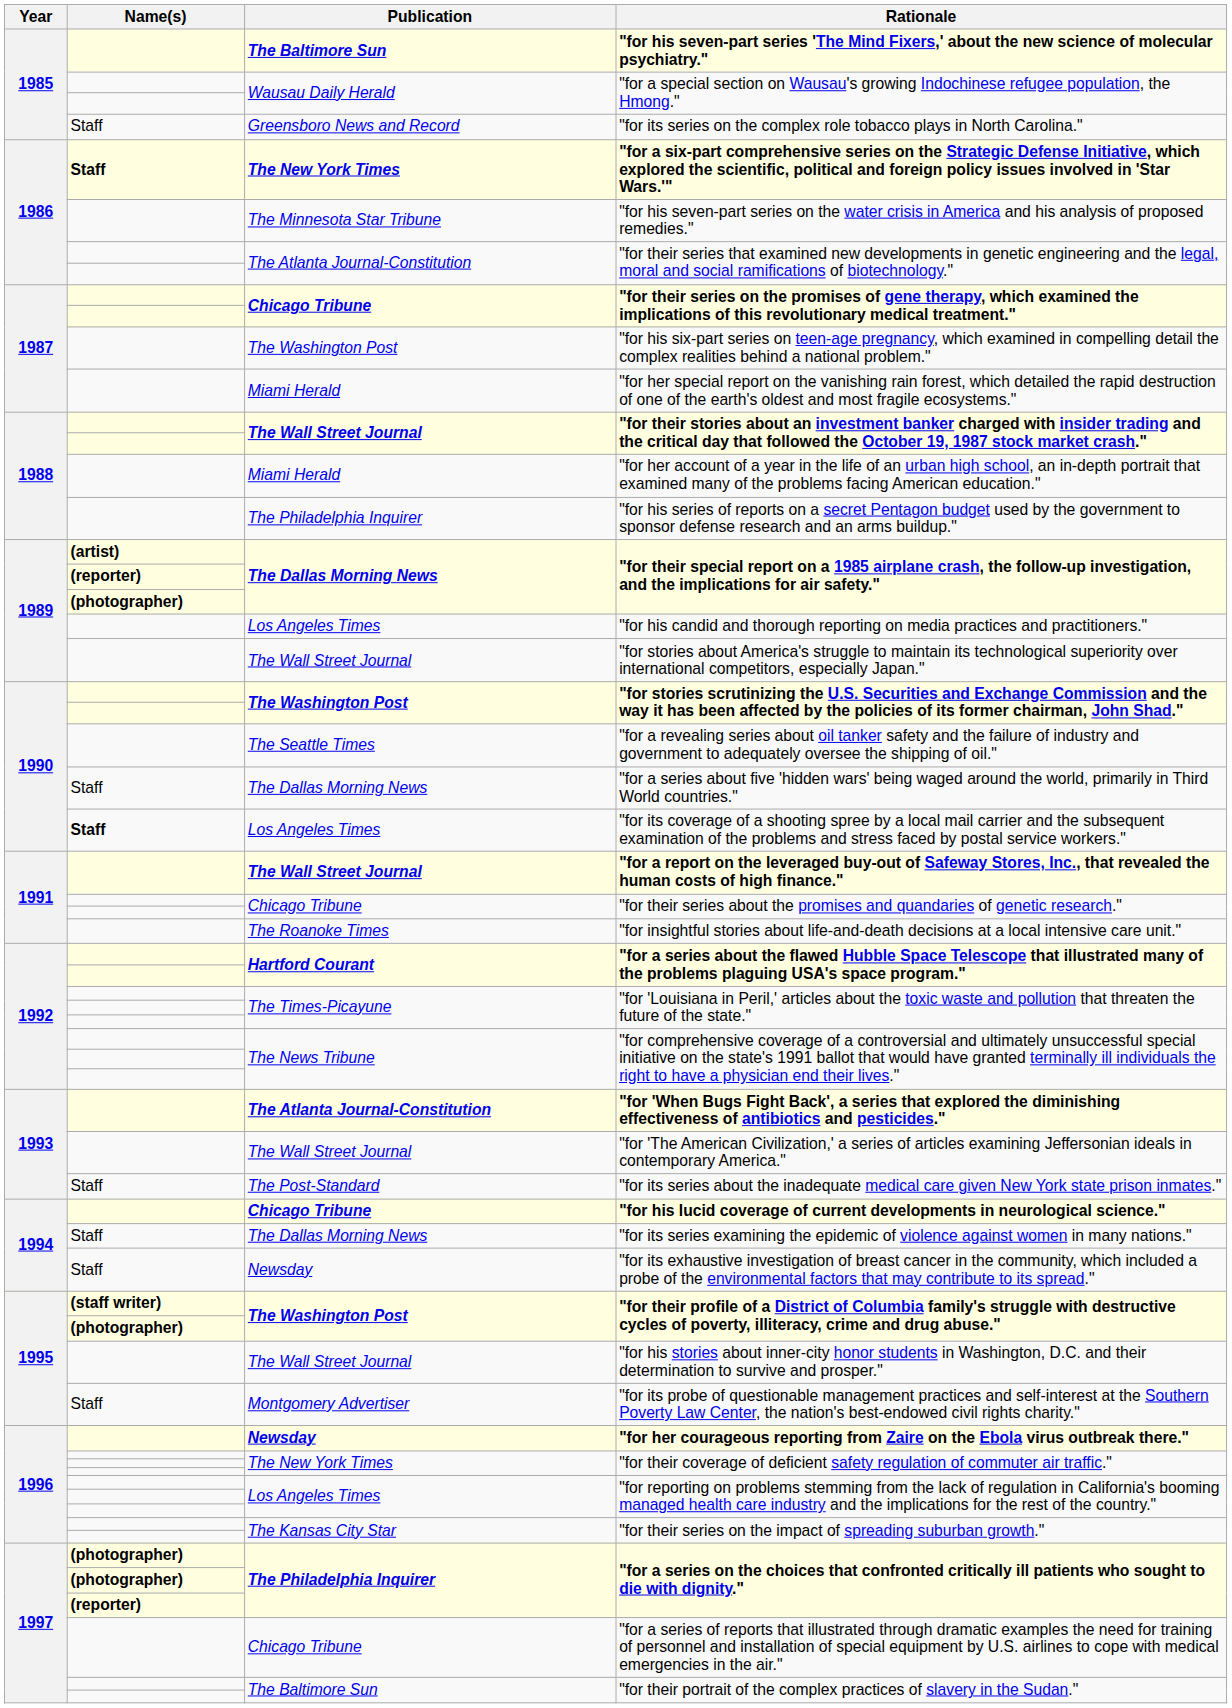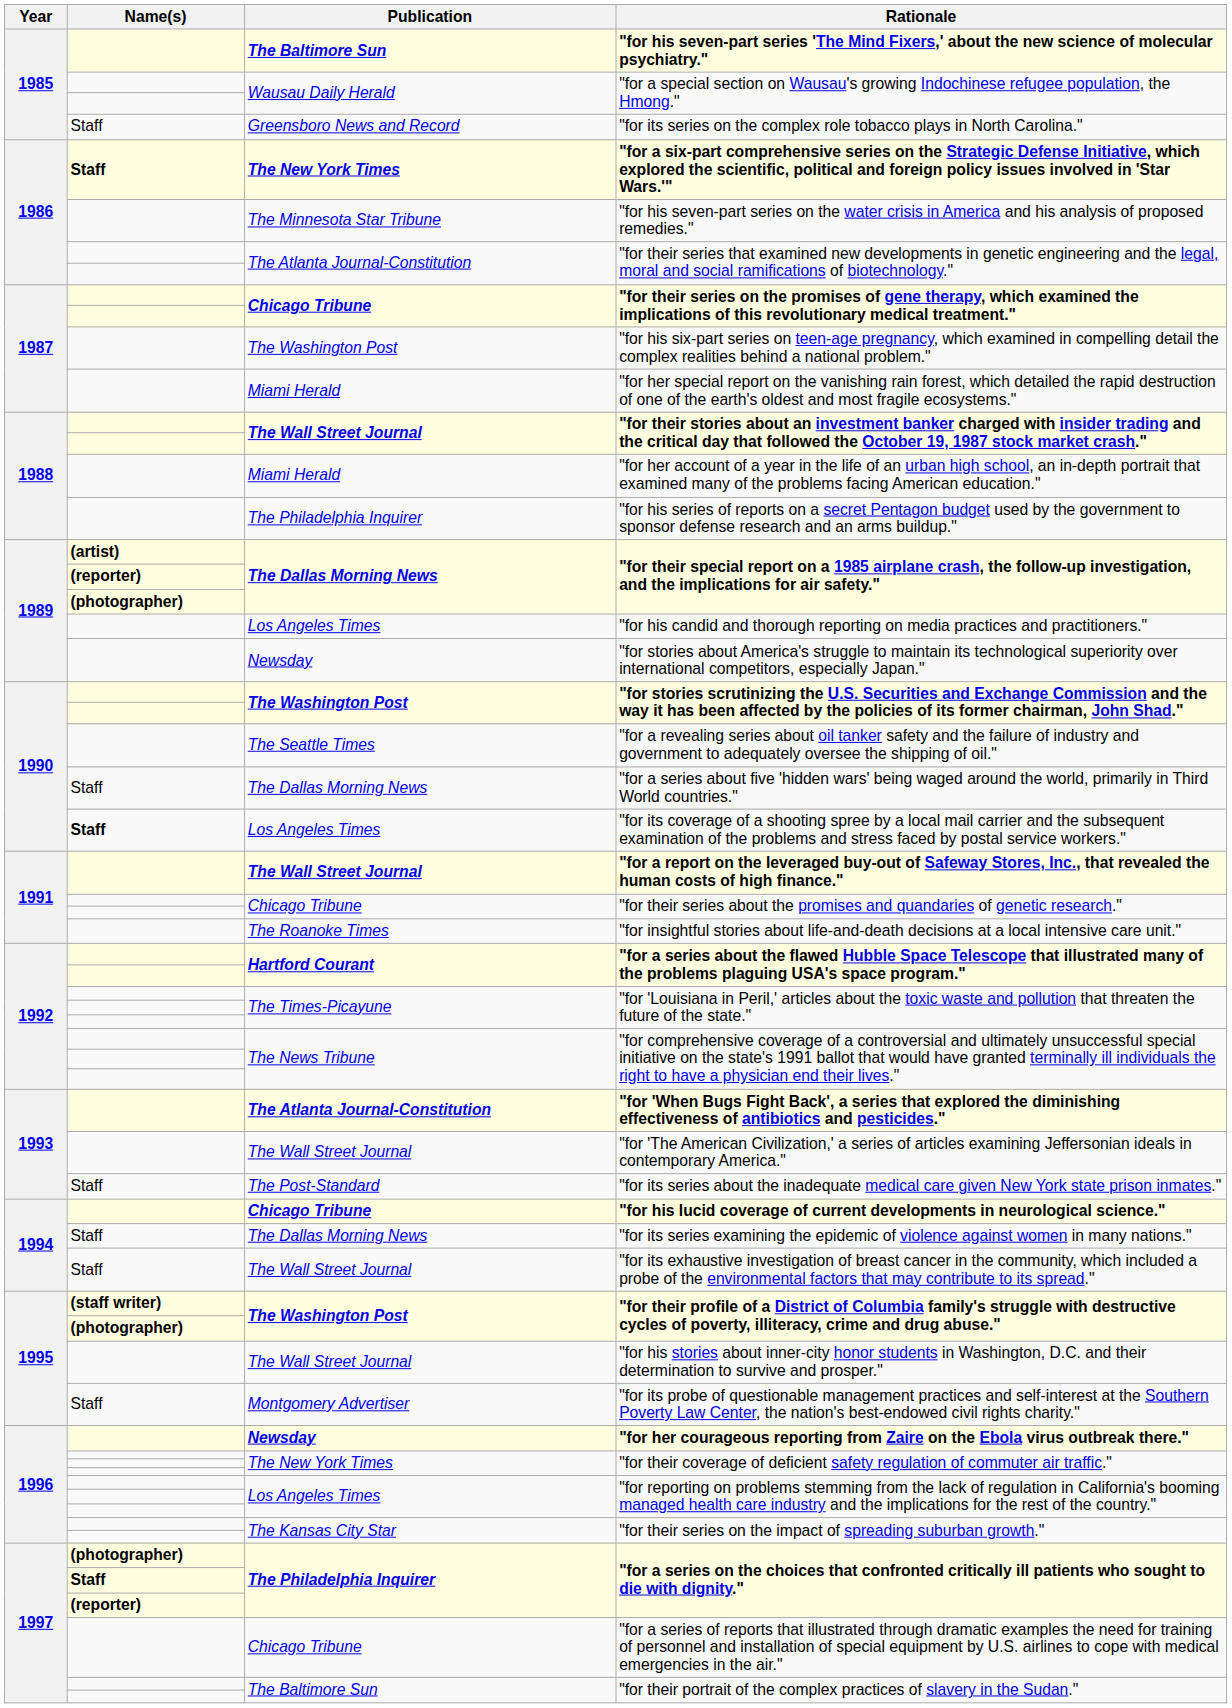(330, 660) The Wall Street Journal -> (280, 660) Newsday
(280, 1269) Newsday -> (330, 1269) The Wall Street Journal
(127, 1580) (photographer) -> (88, 1580) Staff
